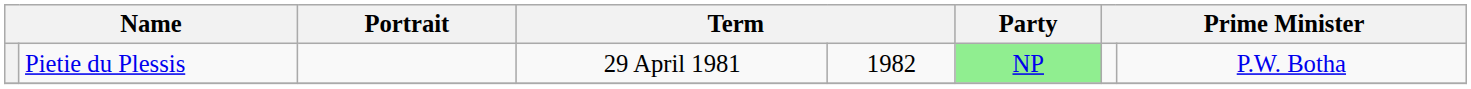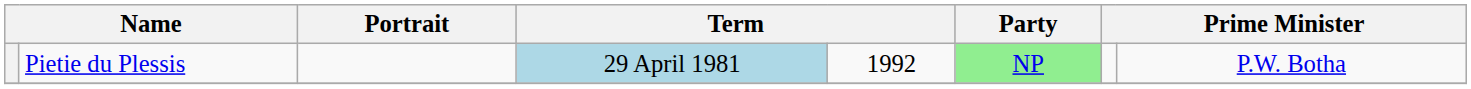(672, 63) no background -> (672, 63) lightblue background
(891, 63) 1982 -> (891, 63) 1992
